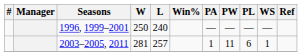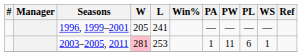(141, 28) 250 -> (141, 28) 205
(160, 28) 240 -> (160, 28) 241
(141, 43) no background -> (141, 43) pink background
(160, 43) 257 -> (160, 43) 253
